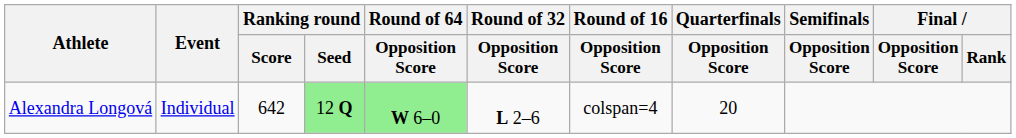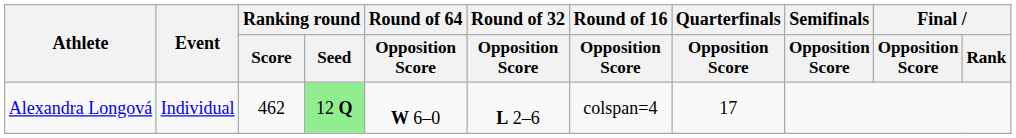(271, 108) 642 -> (271, 108) 462
(416, 118) lightgreen background -> (416, 118) no background
(728, 108) 20 -> (728, 108) 17
